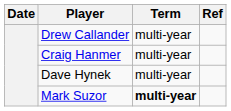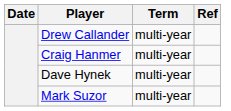(166, 95) bold -> (163, 95) normal
